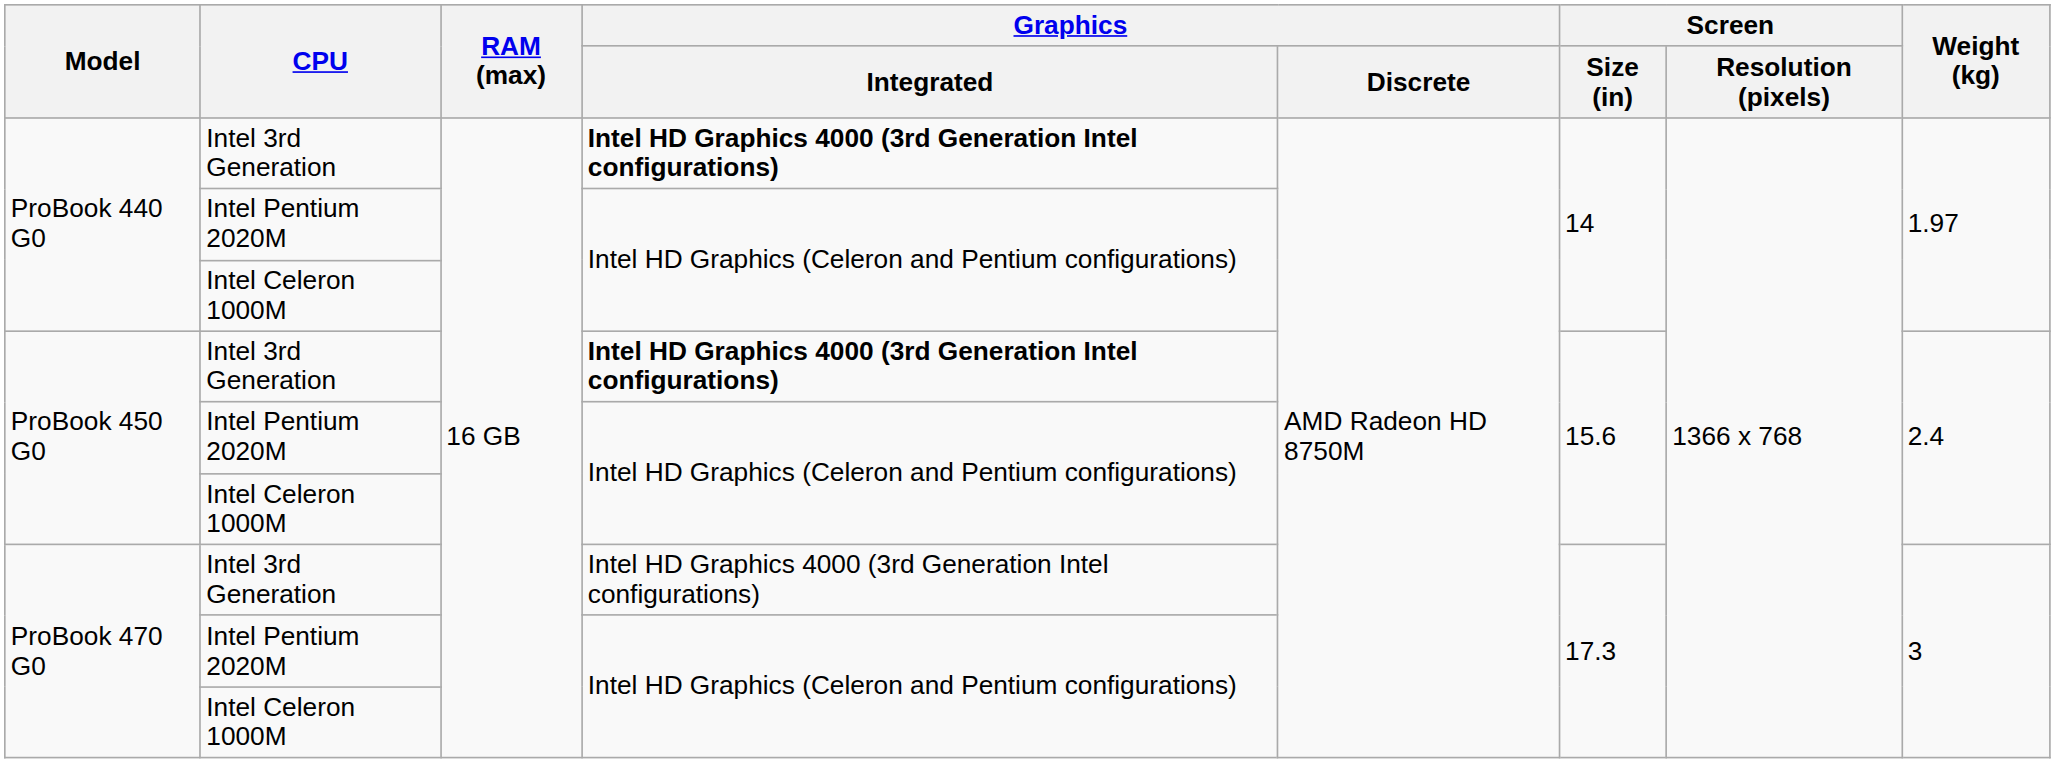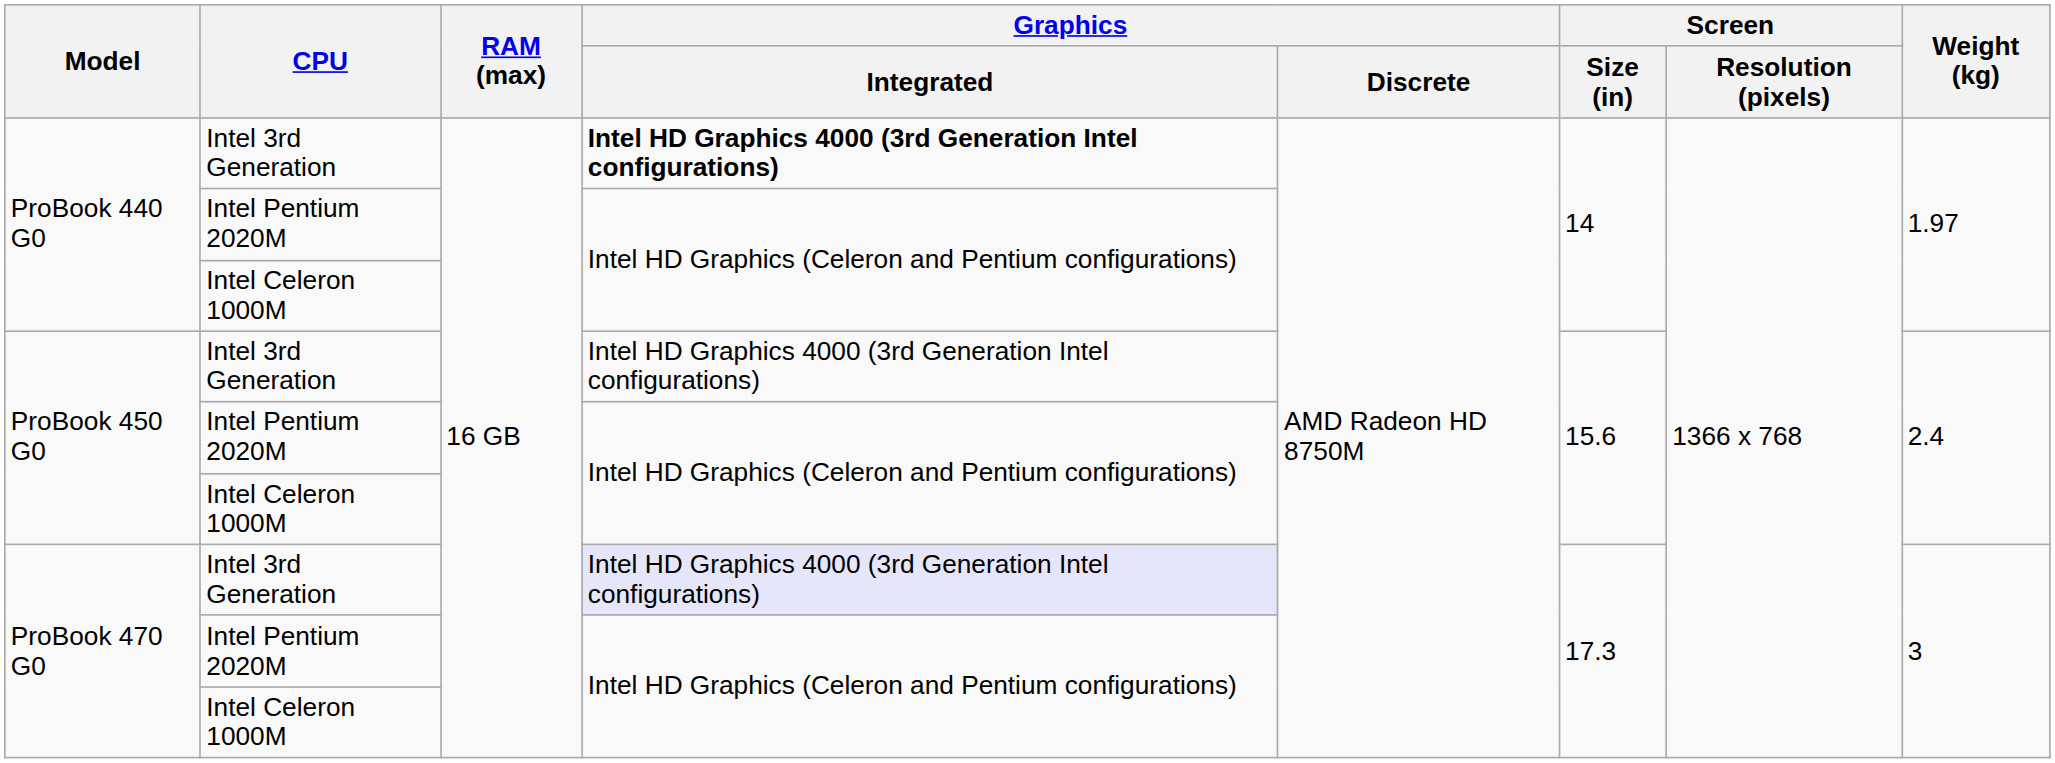(863, 366) bold -> (848, 366) normal
(848, 579) no background -> (848, 579) lavender background
